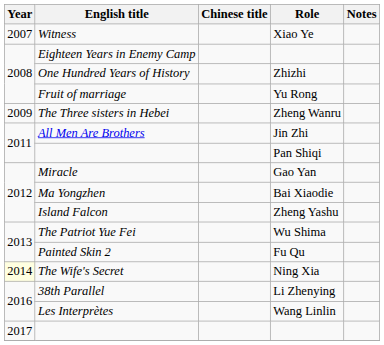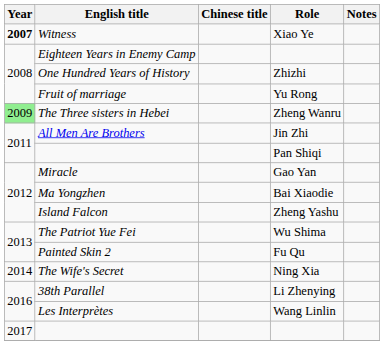(20, 34) normal -> (20, 34) bold
(20, 113) no background -> (20, 113) lightgreen background
(20, 271) lightyellow background -> (20, 271) no background
